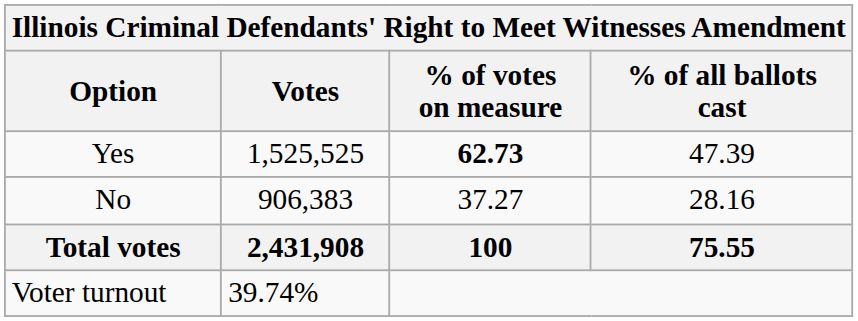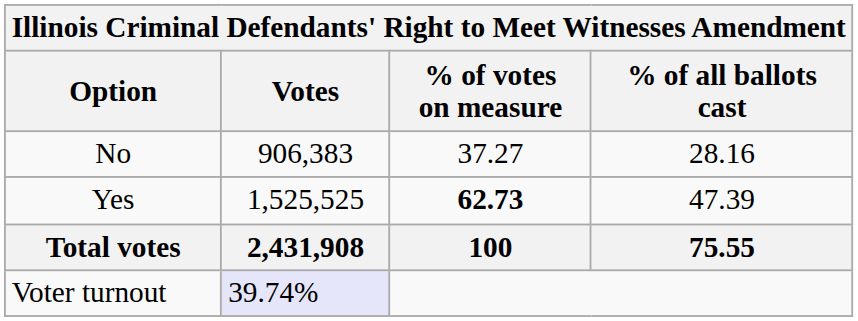rows swapped: (113, 153) <-> (113, 199)
(273, 292) no background -> (273, 292) lavender background
